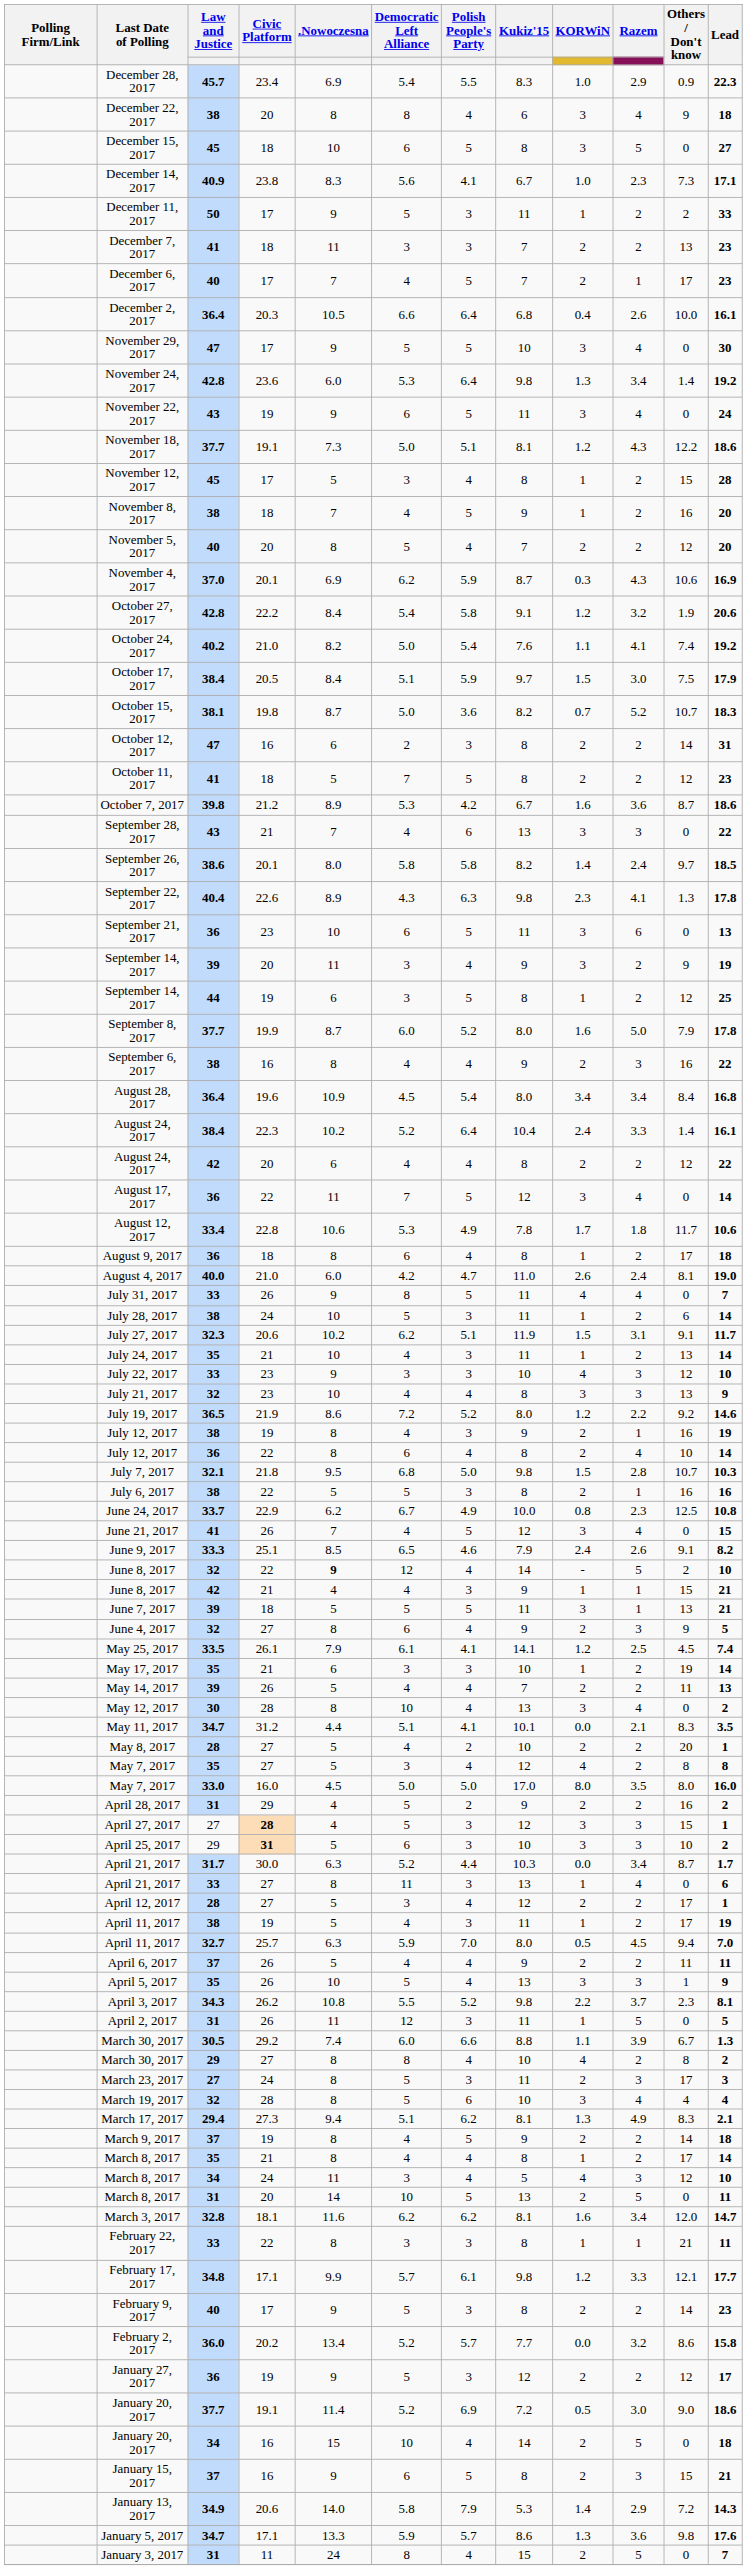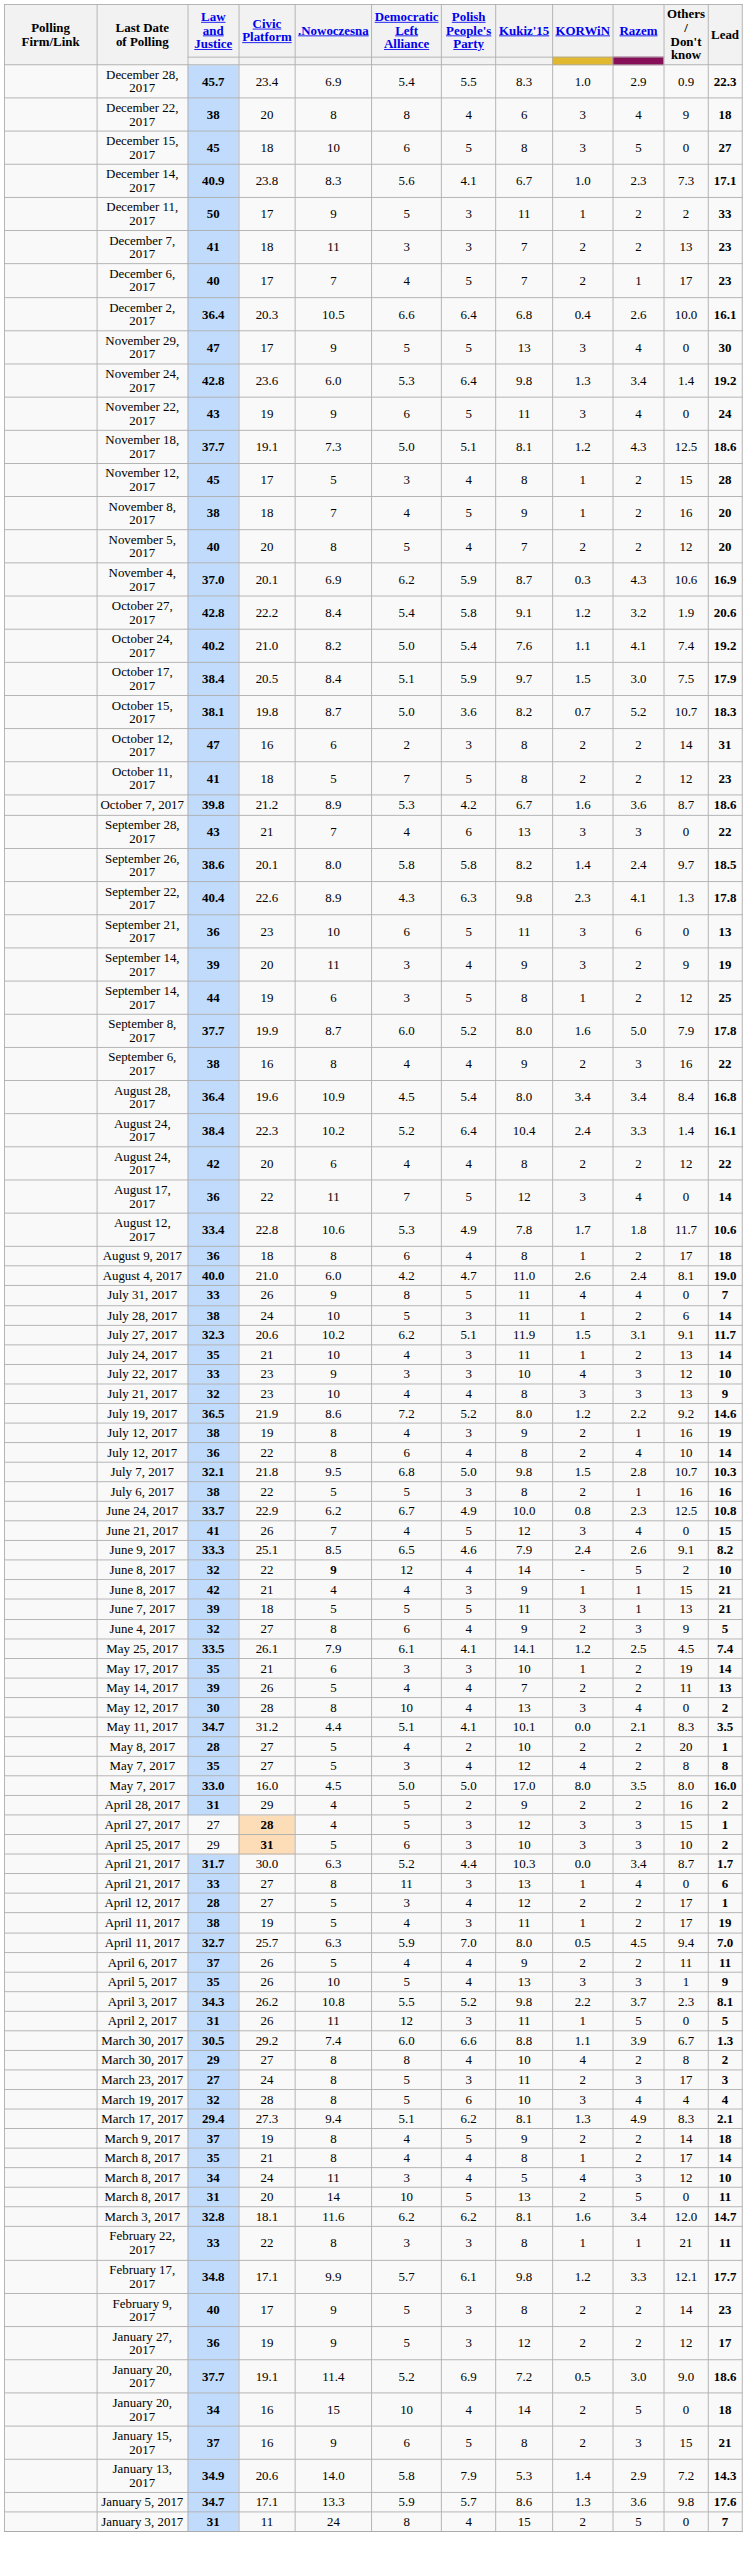(524, 347) 10 -> (524, 347) 13
(686, 446) 12.2 -> (686, 446) 12.5
- row: (142, 2343)
